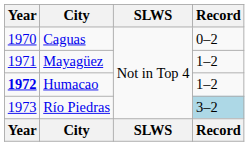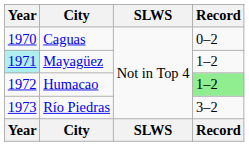(22, 61) no background -> (22, 61) paleturquoise background
(22, 84) bold -> (22, 84) normal
(207, 84) no background -> (207, 84) lightgreen background
(207, 107) lightblue background -> (207, 107) no background
